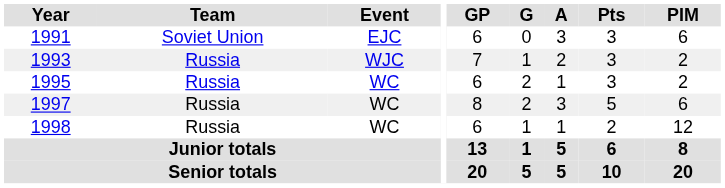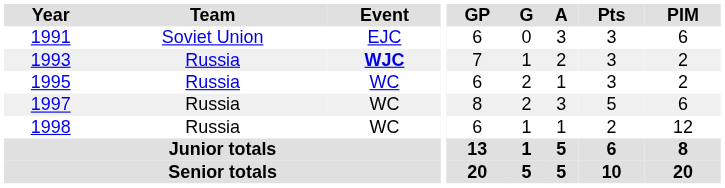(385, 59) normal -> (385, 59) bold
